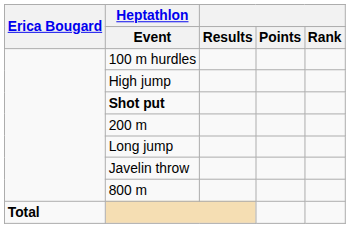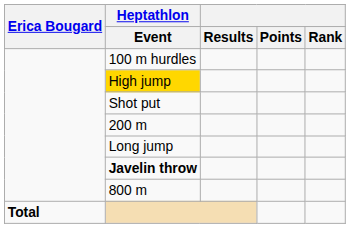(140, 81) no background -> (140, 81) gold background
(137, 103) bold -> (134, 103) normal
(149, 169) normal -> (153, 169) bold
